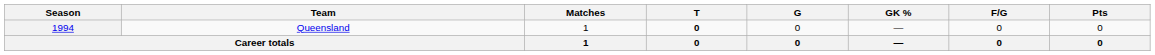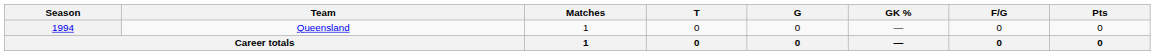(697, 28) bold -> (697, 28) normal
